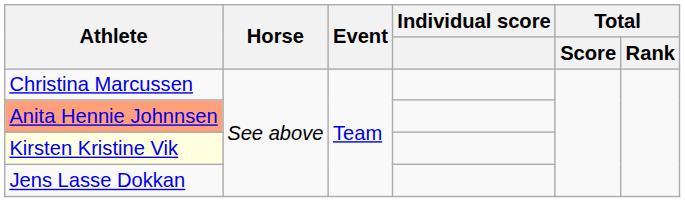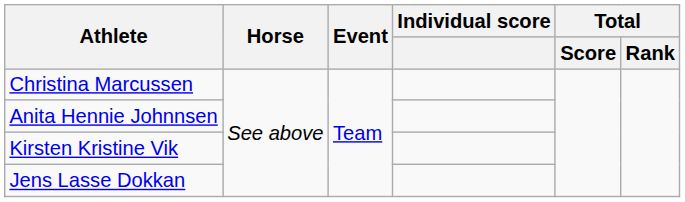(114, 117) lightsalmon background -> (114, 117) no background
(94, 148) lightyellow background -> (94, 148) no background
